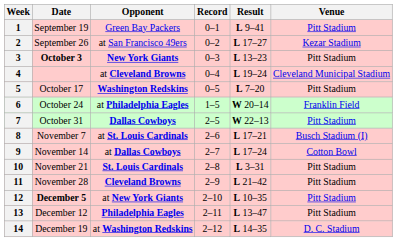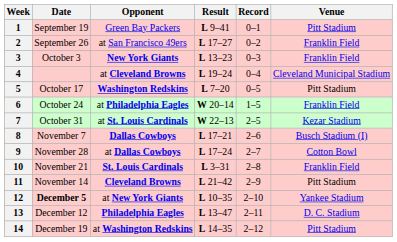columns swapped: (250, 12) <-> (212, 12)
(332, 43) Kezar Stadium -> (332, 43) Franklin Field
(61, 58) bold -> (61, 58) normal
(332, 58) Pitt Stadium -> (332, 58) Franklin Field
(143, 120) Dallas Cowboys -> (143, 120) at St. Louis Cardinals
(332, 120) Pitt Stadium -> (332, 120) Kezar Stadium
(143, 136) at St. Louis Cardinals -> (143, 136) Dallas Cowboys
(61, 151) November 14 -> (61, 151) November 28
(332, 167) Pitt Stadium -> (332, 167) Franklin Field
(61, 182) November 28 -> (61, 182) November 14
(332, 197) Pitt Stadium -> (332, 197) Yankee Stadium
(332, 213) Pitt Stadium -> (332, 213) D. C. Stadium
(332, 228) D. C. Stadium -> (332, 228) Pitt Stadium
